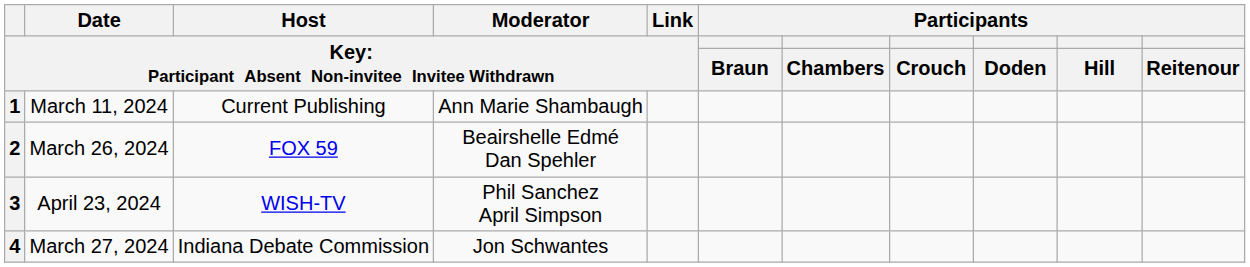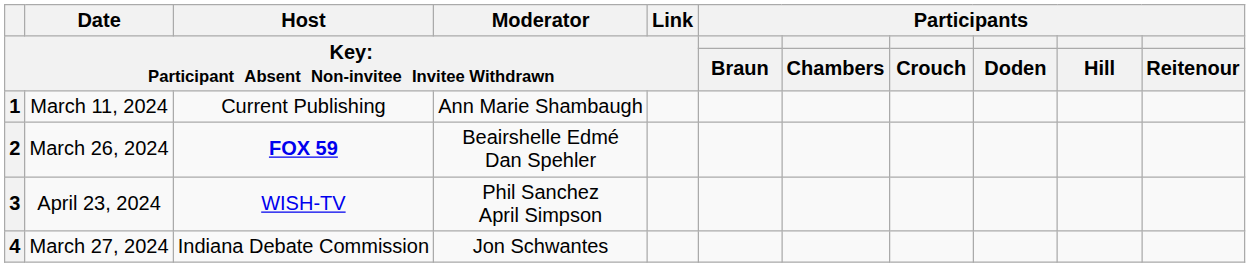(303, 149) normal -> (303, 149) bold
